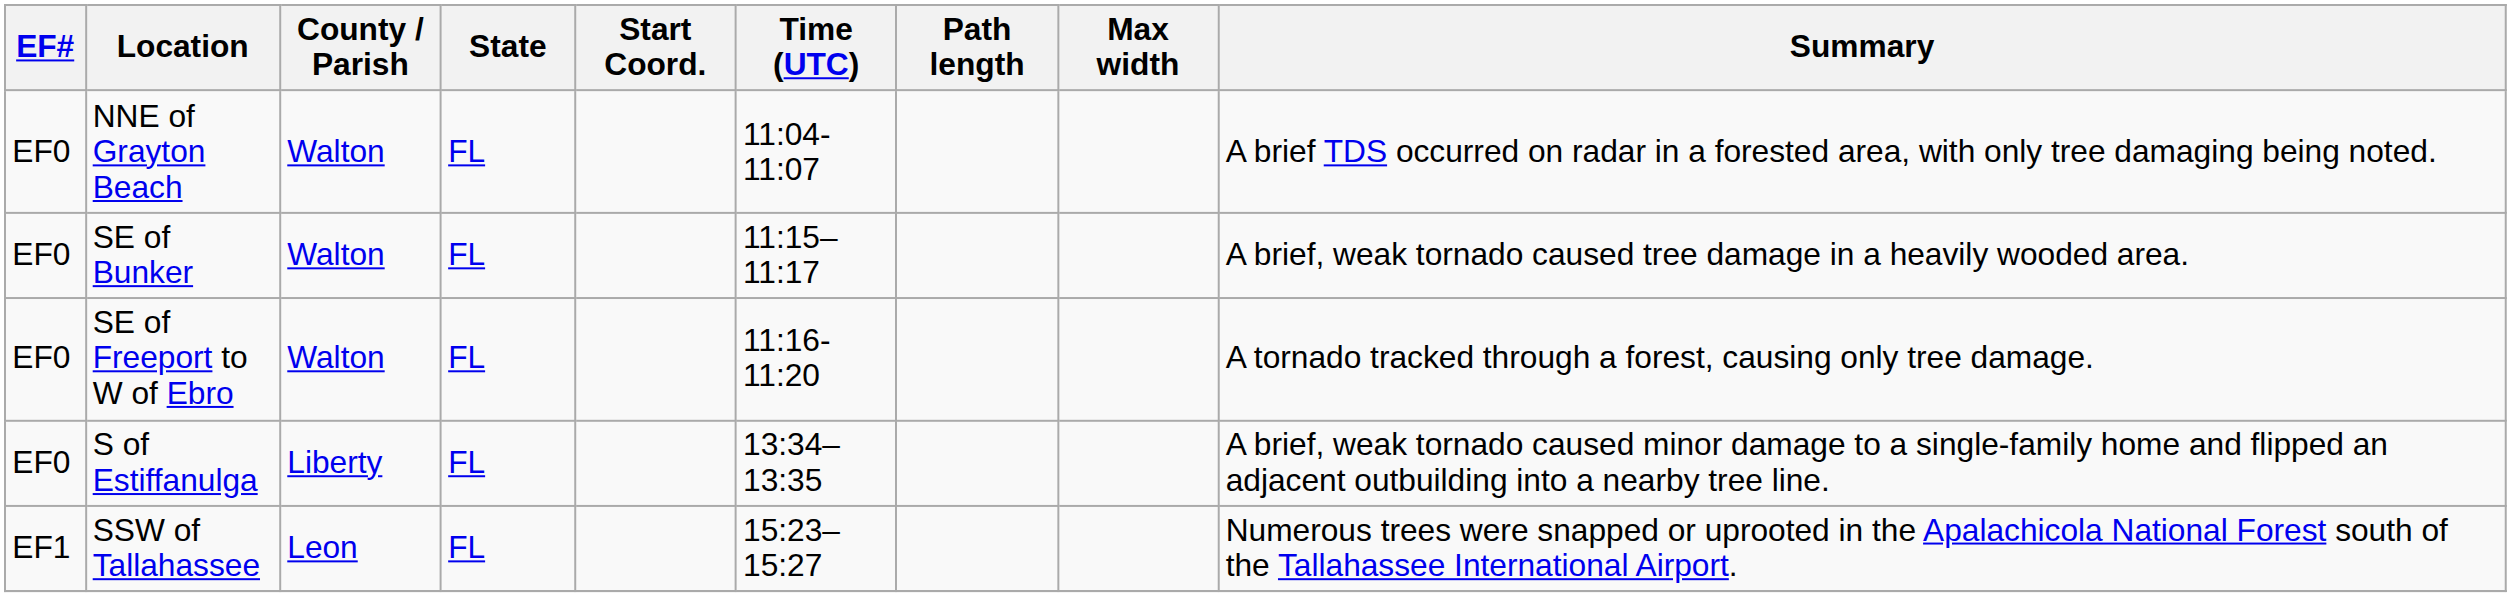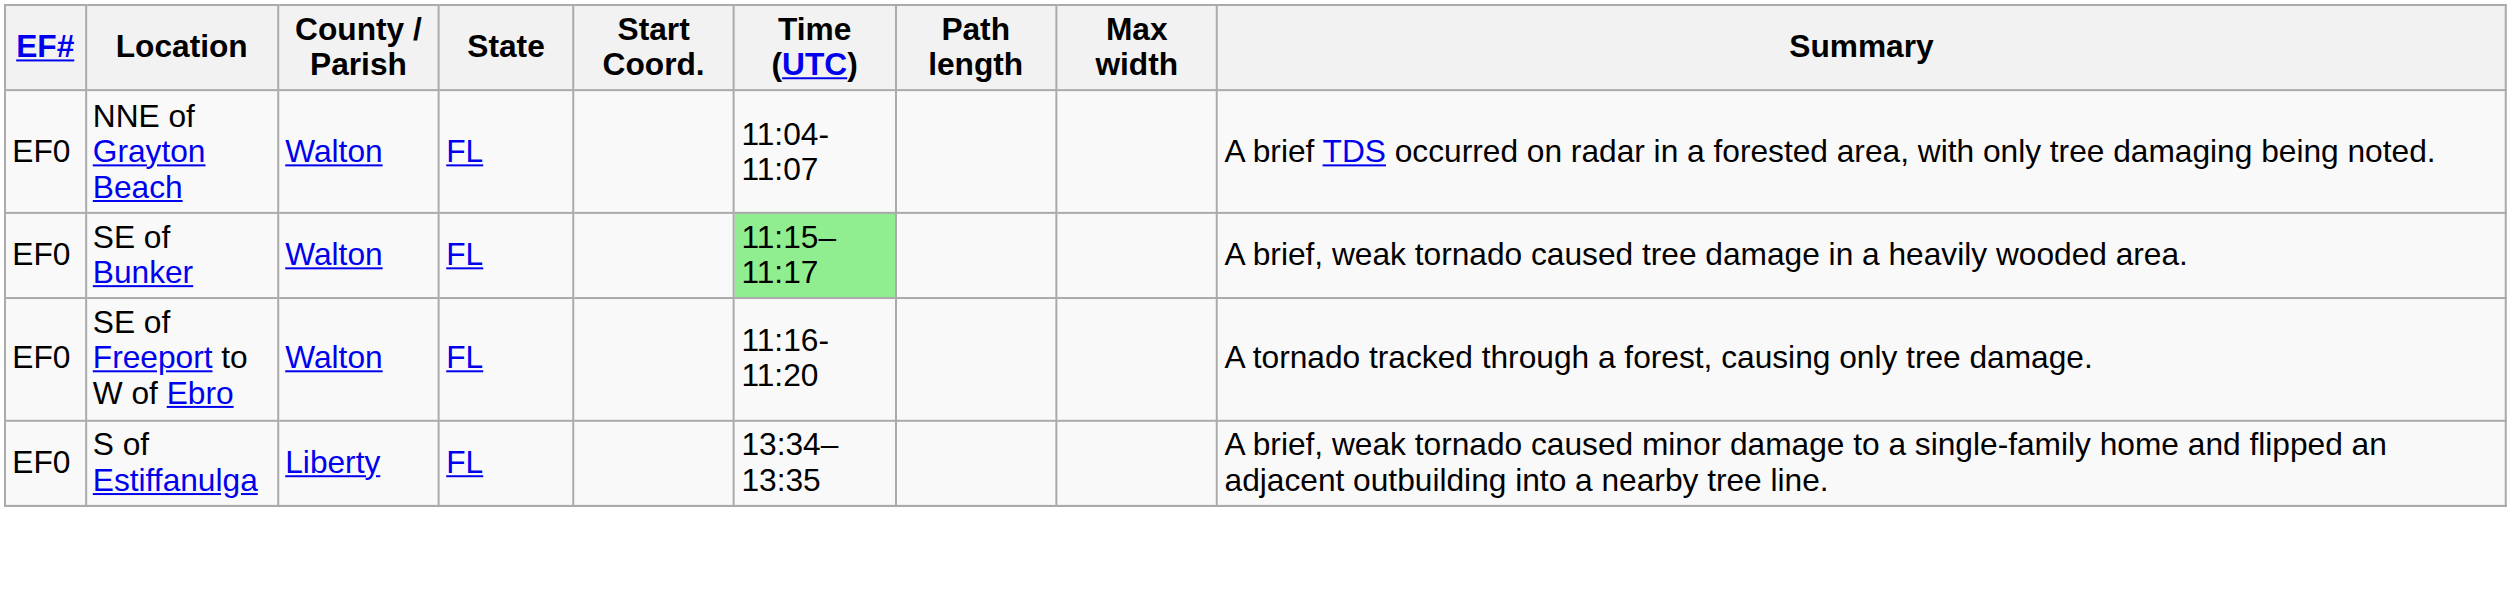(790, 254) no background -> (789, 254) lightgreen background
- row: (176, 548)
